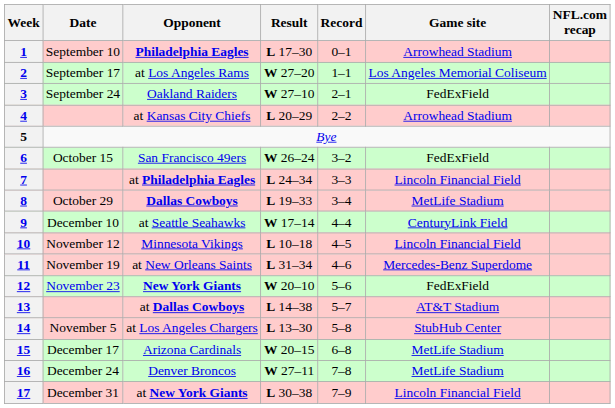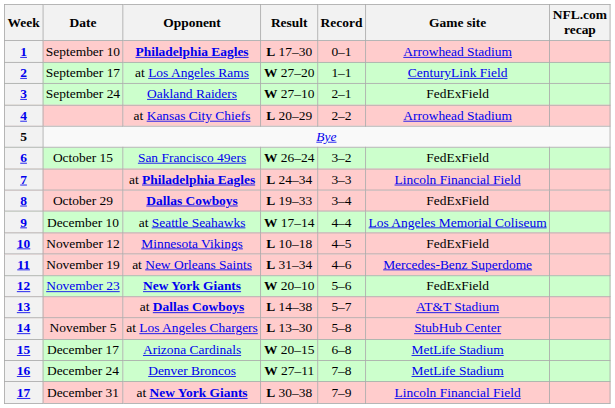(458, 72) Los Angeles Memorial Coliseum -> (458, 72) CenturyLink Field
(458, 200) MetLife Stadium -> (458, 200) FedExField
(458, 222) CenturyLink Field -> (458, 222) Los Angeles Memorial Coliseum
(458, 243) Lincoln Financial Field -> (458, 243) FedExField
